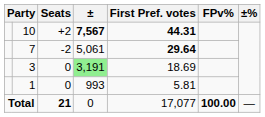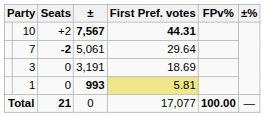(66, 49) normal -> (66, 49) bold
(182, 49) bold -> (182, 49) normal
(90, 67) lightgreen background -> (90, 67) no background
(95, 85) normal -> (95, 85) bold
(185, 85) no background -> (185, 85) khaki background
